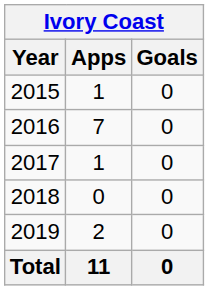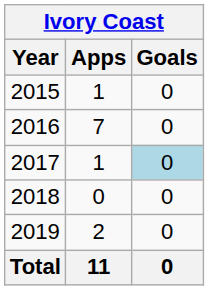(167, 162) no background -> (167, 162) lightblue background
